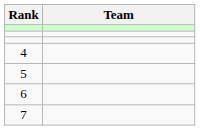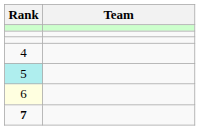(24, 73) no background -> (24, 73) paleturquoise background
(24, 94) no background -> (24, 94) lightyellow background
(24, 114) normal -> (24, 114) bold
